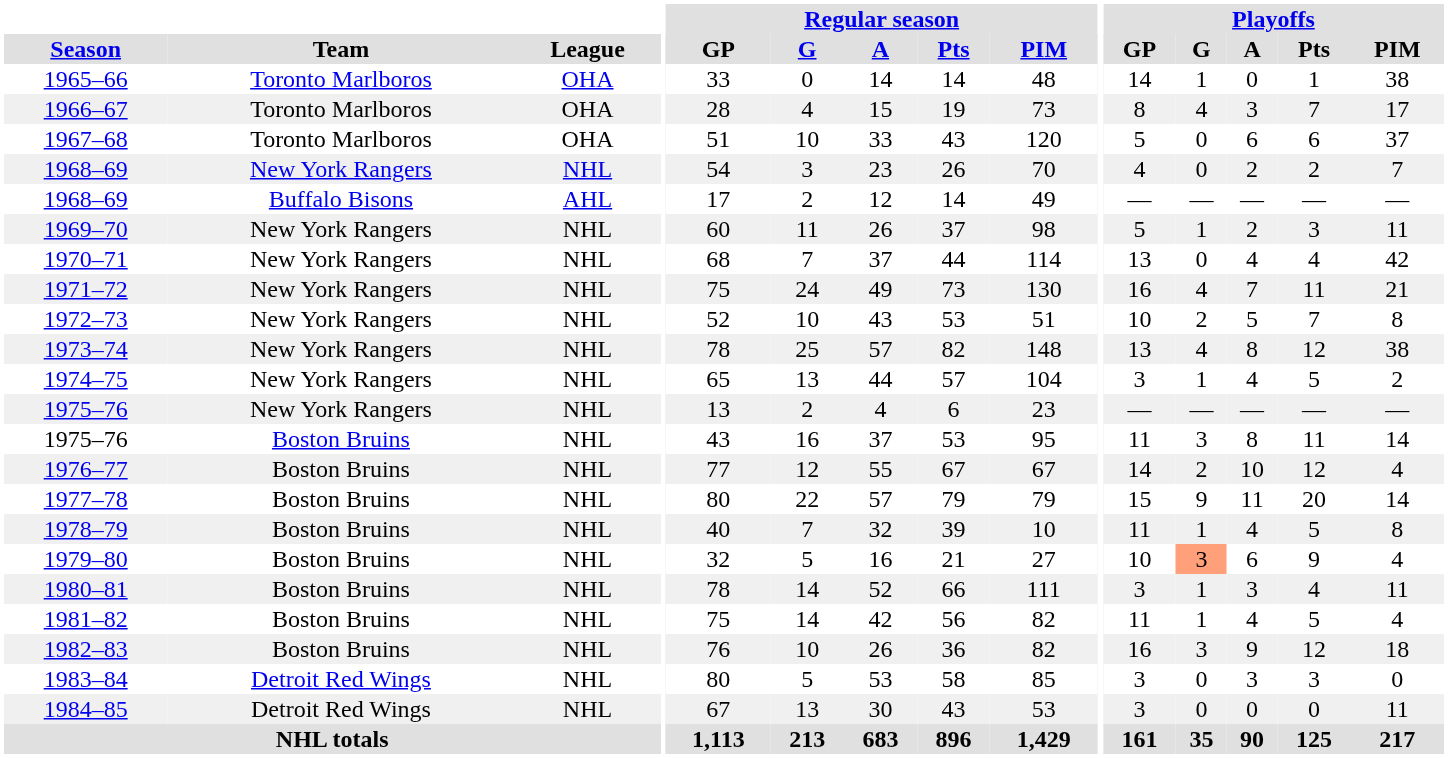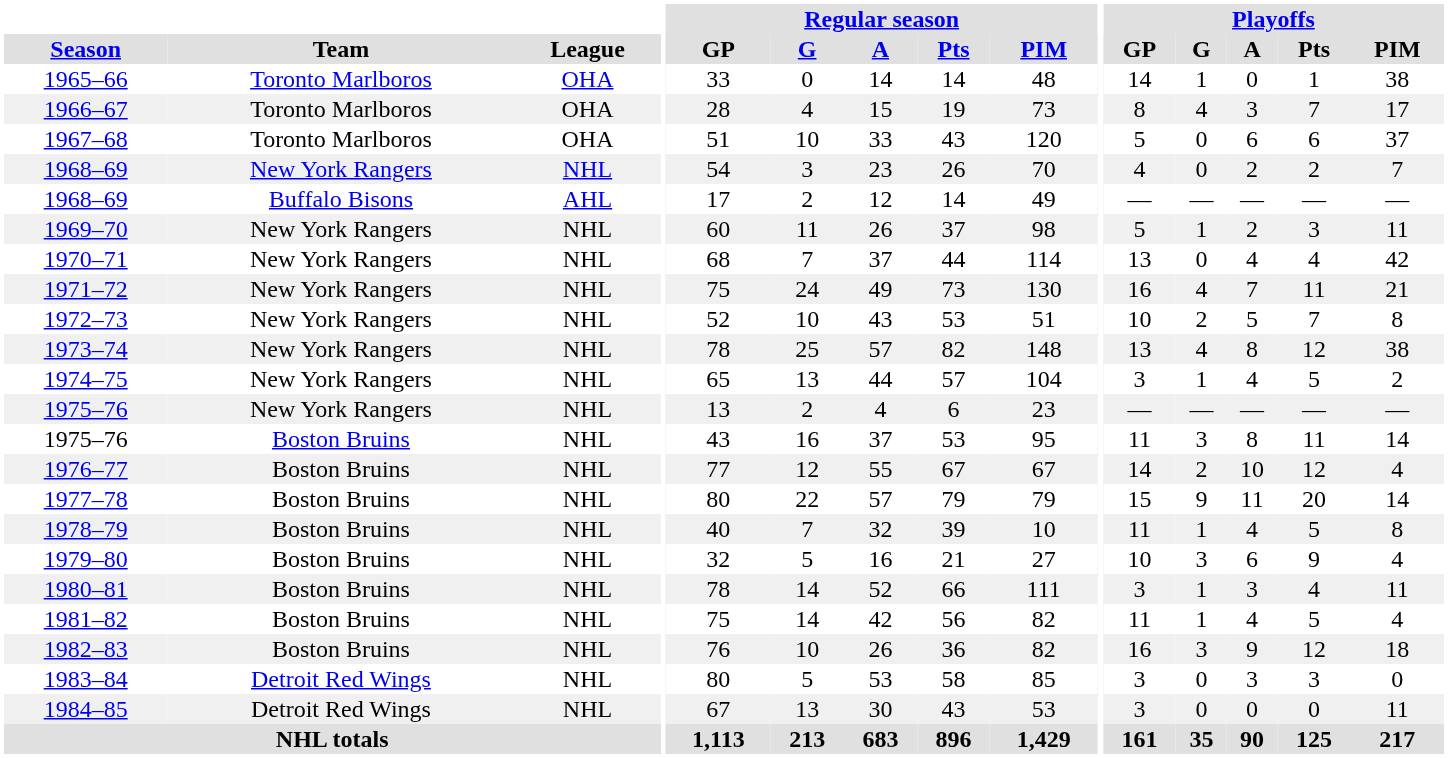(1201, 558) lightsalmon background -> (1201, 558) no background
